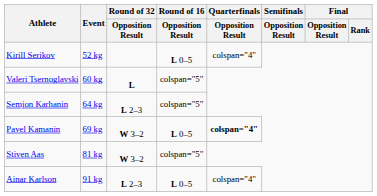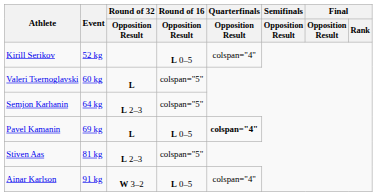(132, 135) W 3–2 -> (132, 135) L
(132, 159) W 3–2 -> (132, 159) L 2–3
(132, 184) L 2–3 -> (132, 184) W 3–2
